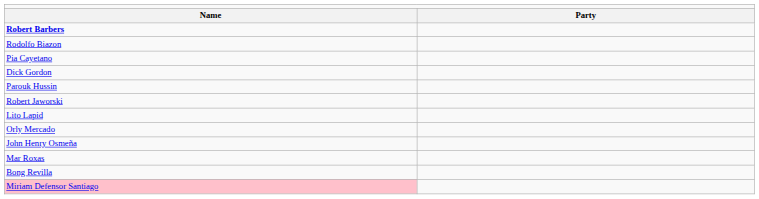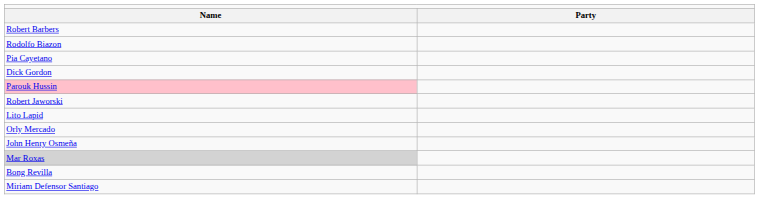(35, 30) bold -> (33, 30) normal
(32, 87) no background -> (32, 87) pink background
(25, 158) no background -> (25, 158) lightgrey background
(52, 187) pink background -> (52, 187) no background
